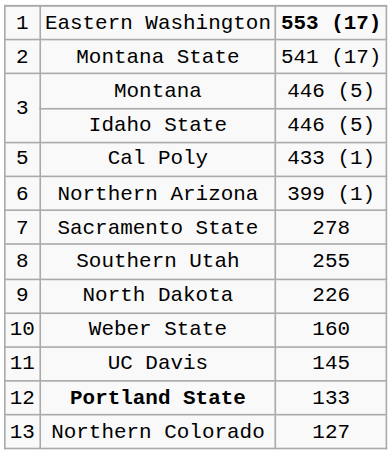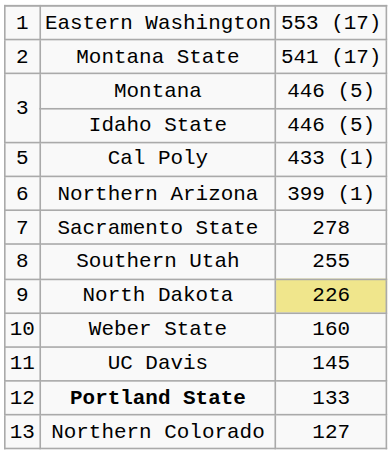(331, 23) bold -> (331, 23) normal
(331, 296) no background -> (331, 296) khaki background
